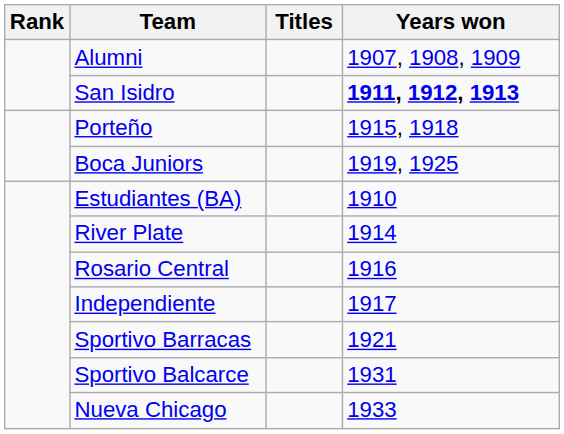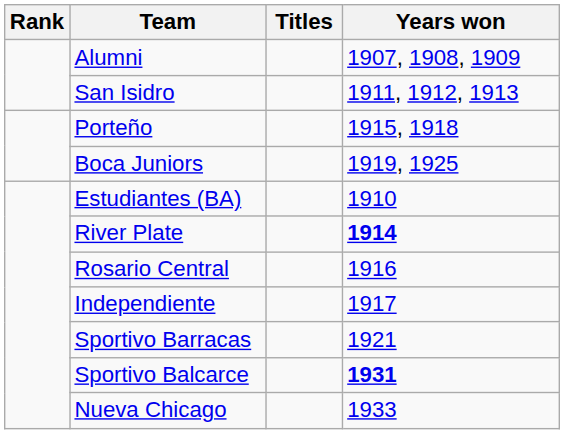(433, 92) bold -> (433, 92) normal
(372, 233) normal -> (372, 233) bold
(372, 374) normal -> (372, 374) bold
